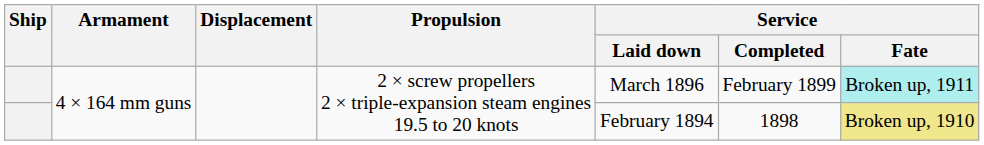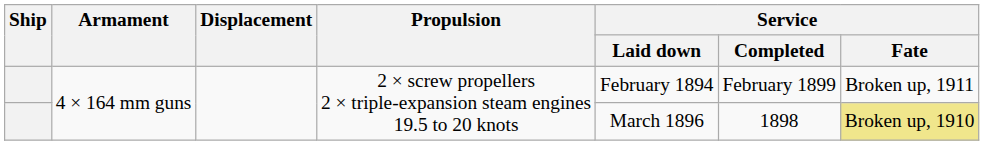(657, 84) March 1896 -> (657, 84) February 1894
(910, 84) paleturquoise background -> (910, 84) no background
(657, 121) February 1894 -> (657, 121) March 1896
